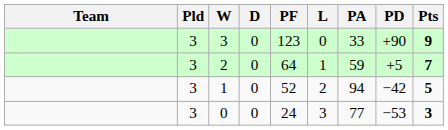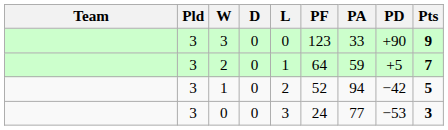columns swapped: (323, 16) <-> (289, 16)
